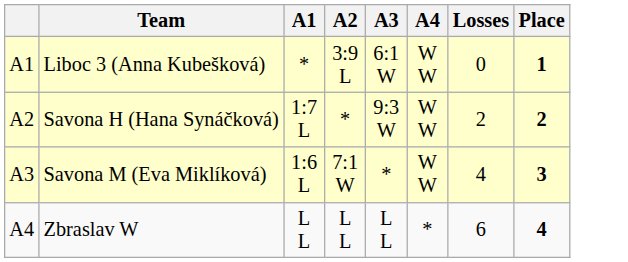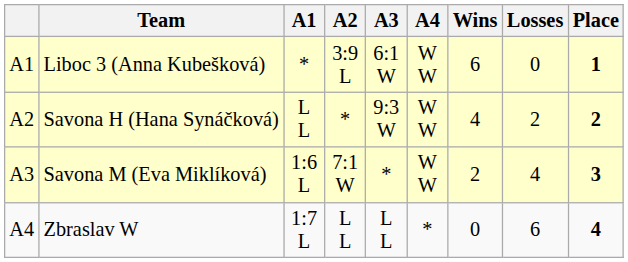+ column: (475, 20)
(304, 119) 1:7 L -> (304, 119) L L
(304, 229) L L -> (304, 229) 1:7 L
